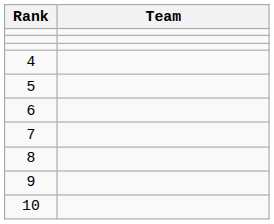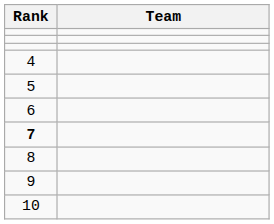(31, 134) normal -> (31, 134) bold
